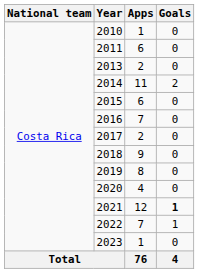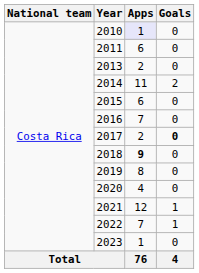(141, 31) no background -> (141, 31) lavender background
(175, 136) normal -> (175, 136) bold
(141, 154) normal -> (141, 154) bold
(175, 207) bold -> (175, 207) normal
